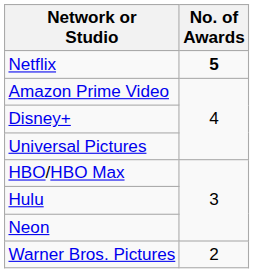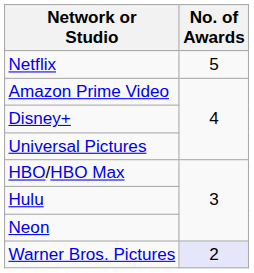(214, 64) bold -> (214, 64) normal
(214, 254) no background -> (214, 254) lavender background
